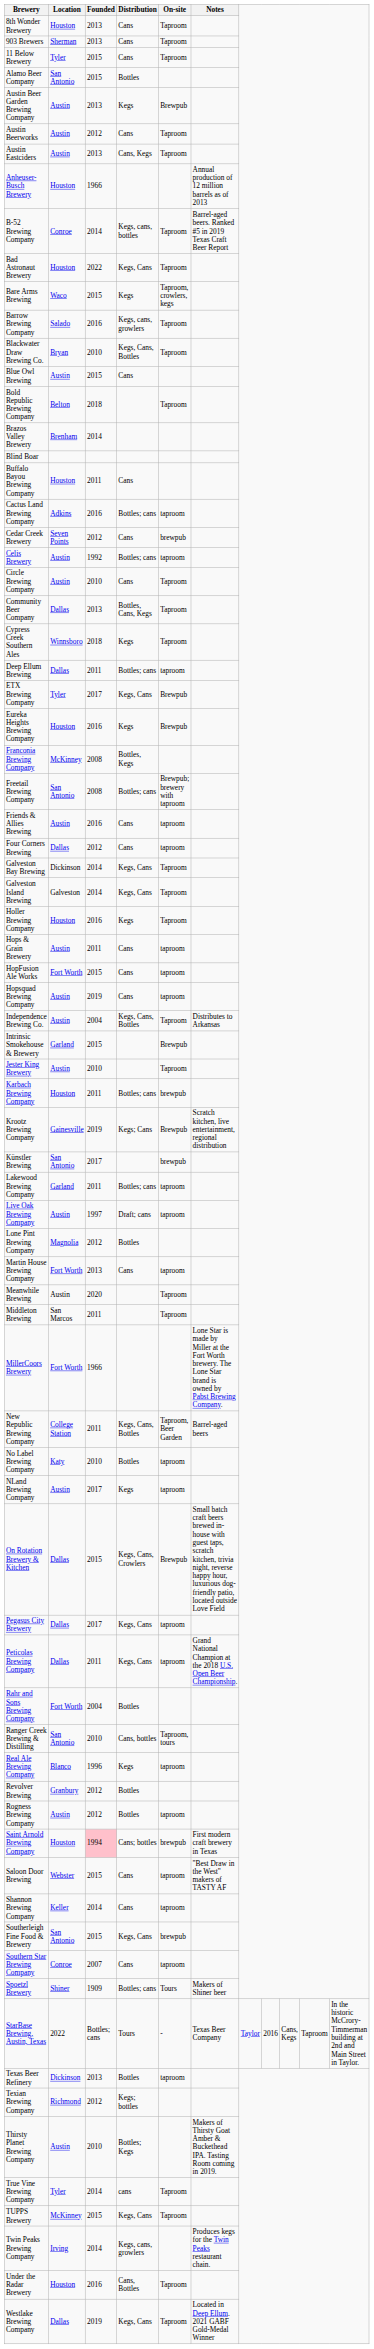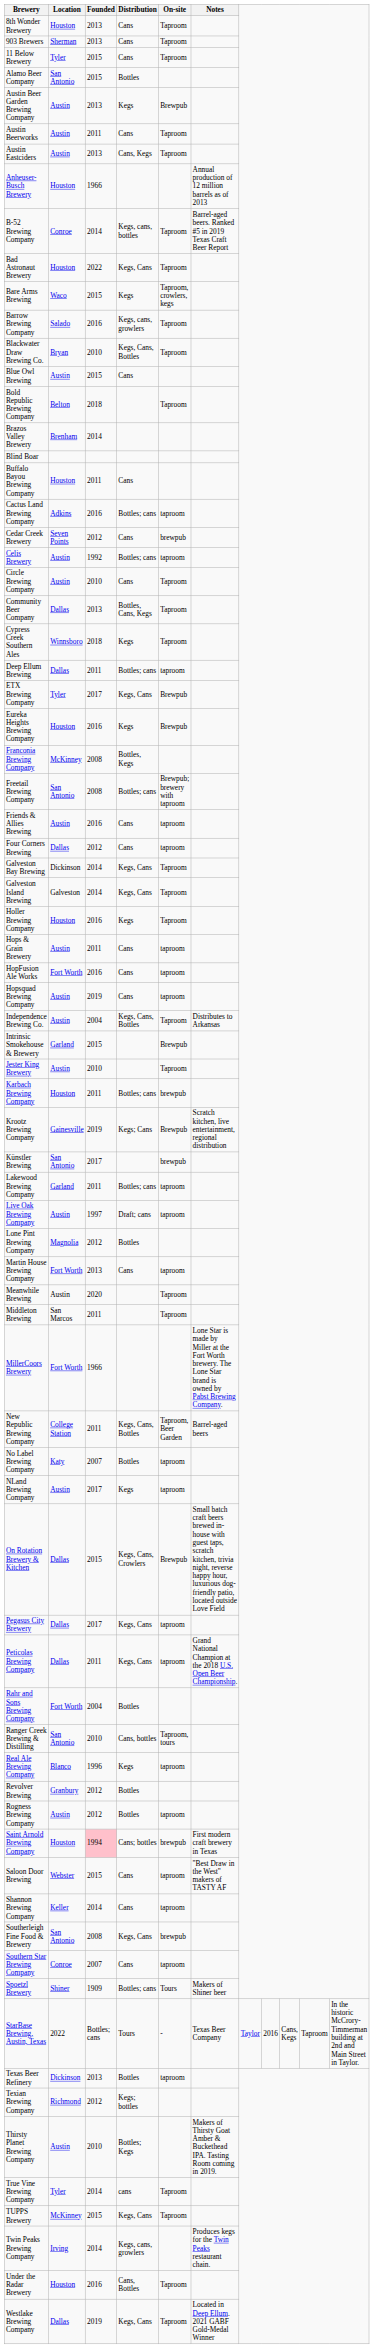(94, 134) 2012 -> (94, 134) 2011
(94, 972) 2015 -> (94, 972) 2016
(94, 1461) 2010 -> (94, 1461) 2007
(94, 1936) 2015 -> (94, 1936) 2008
